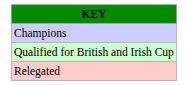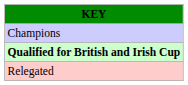(94, 52) normal -> (94, 52) bold
